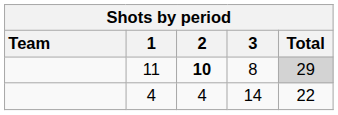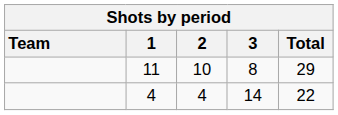(202, 69) bold -> (202, 69) normal
(306, 69) lightgrey background -> (306, 69) no background
